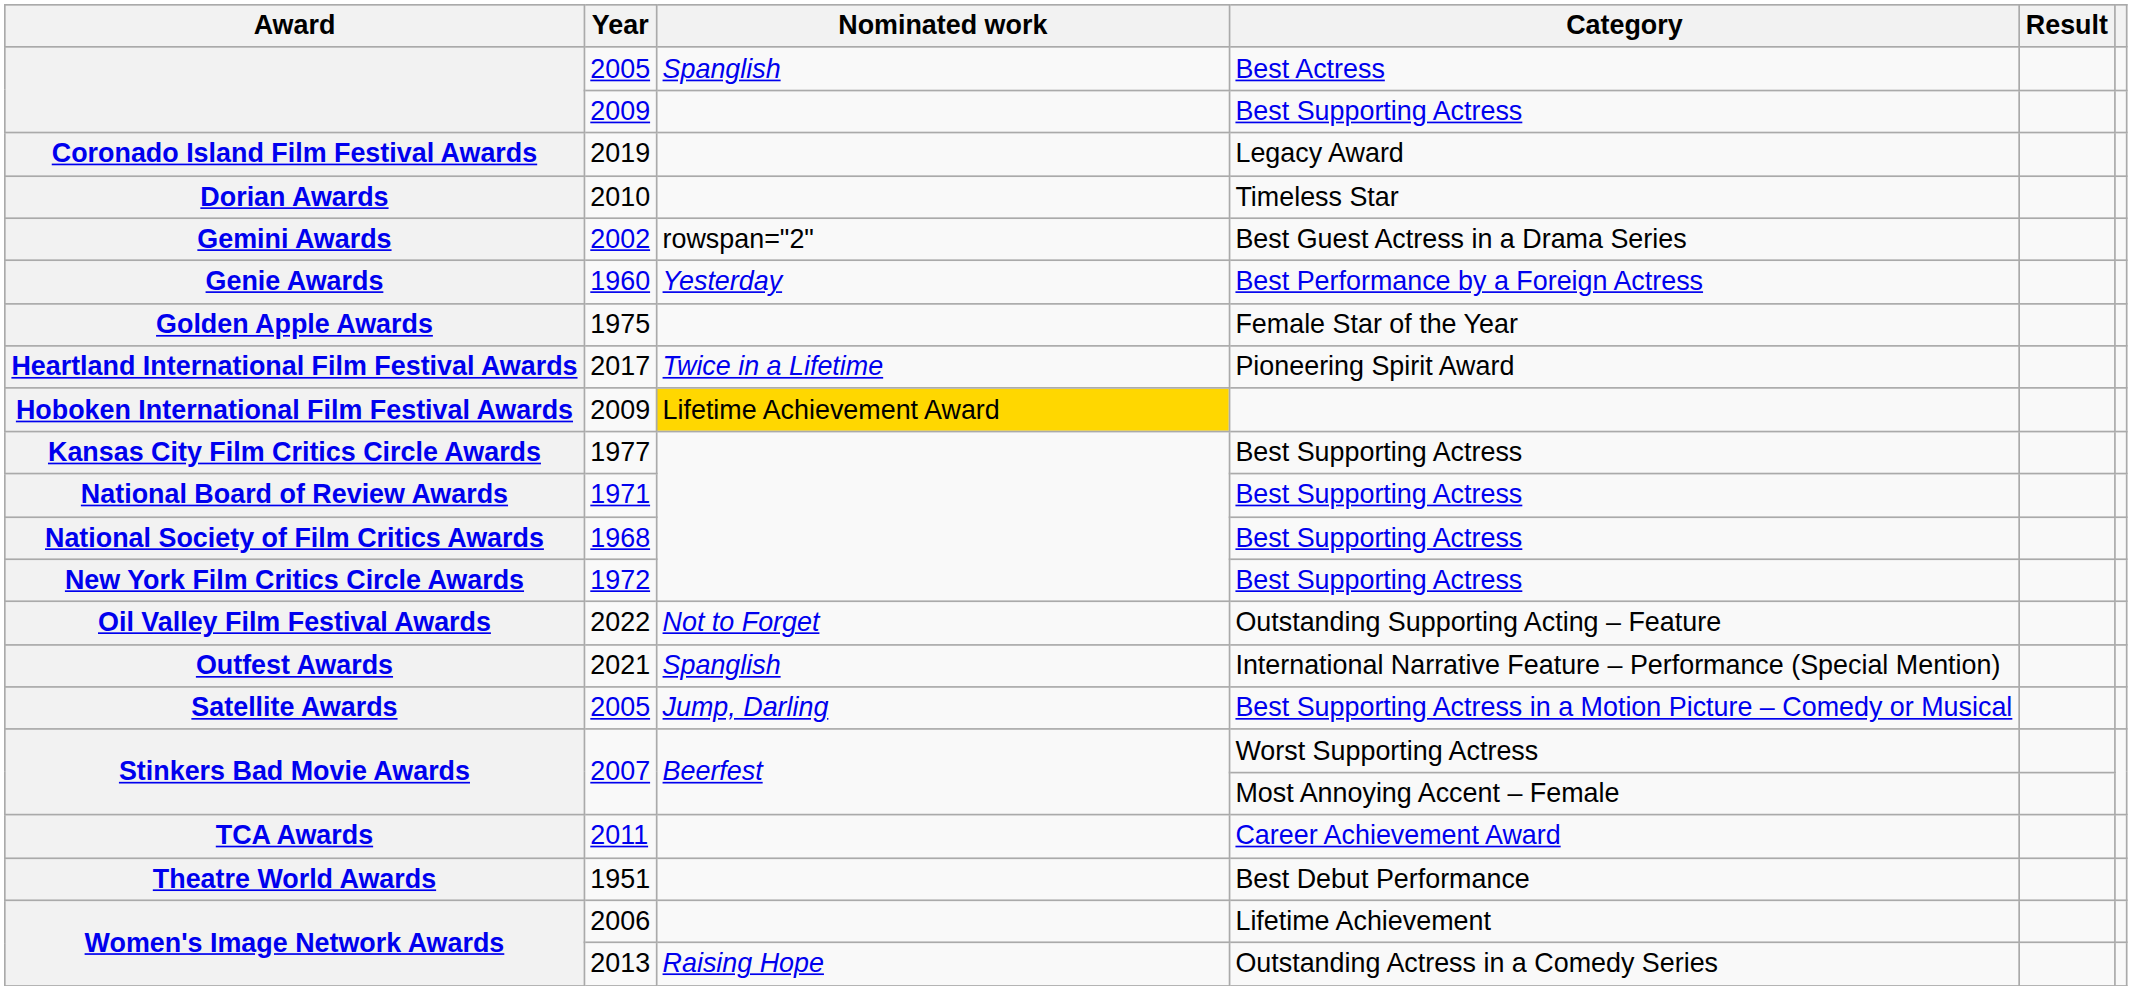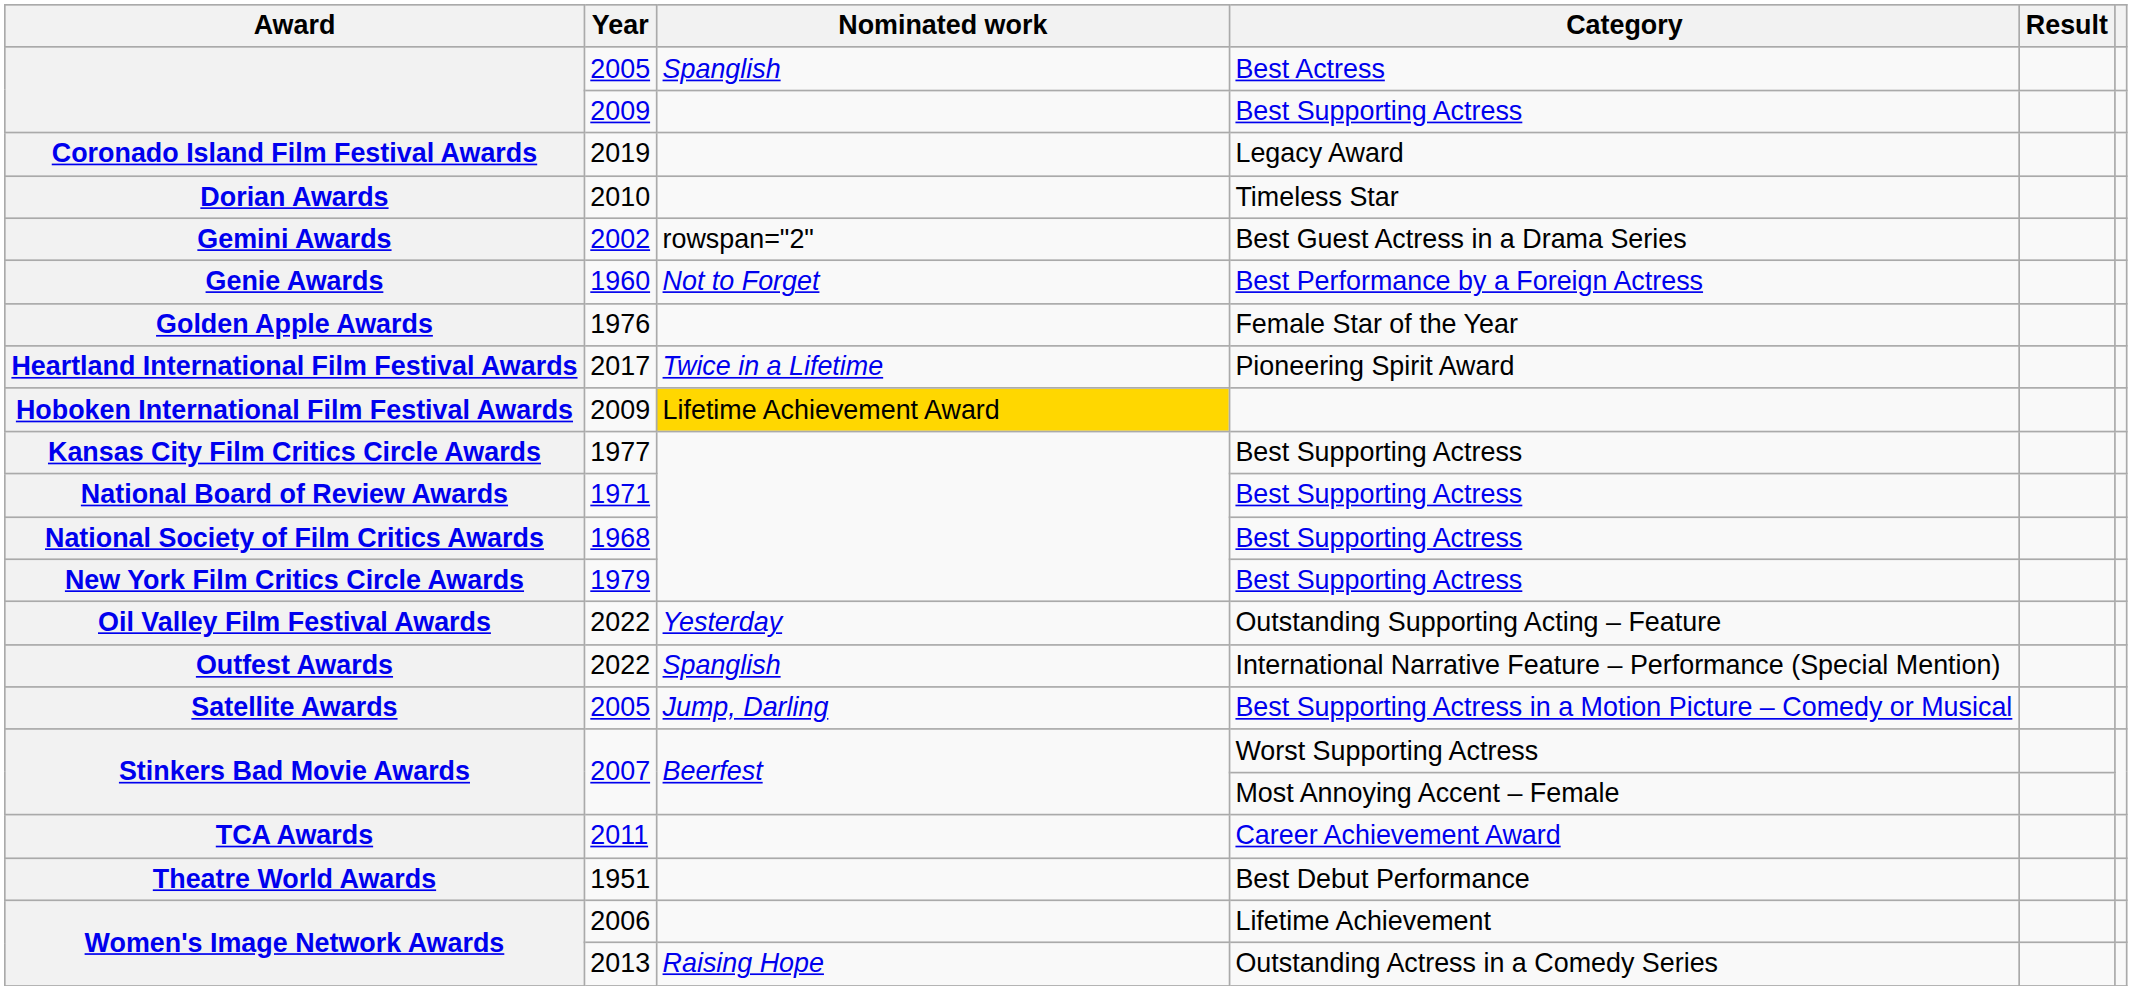(722, 281) Yesterday -> (741, 281) Not to Forget
(620, 324) 1975 -> (620, 324) 1976
(620, 580) 1972 -> (620, 580) 1979
(741, 622) Not to Forget -> (722, 622) Yesterday
(620, 665) 2021 -> (620, 665) 2022
